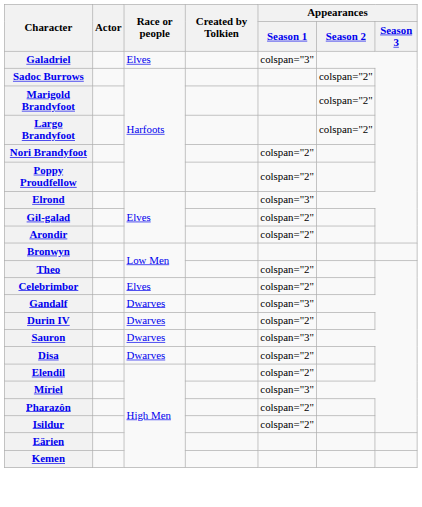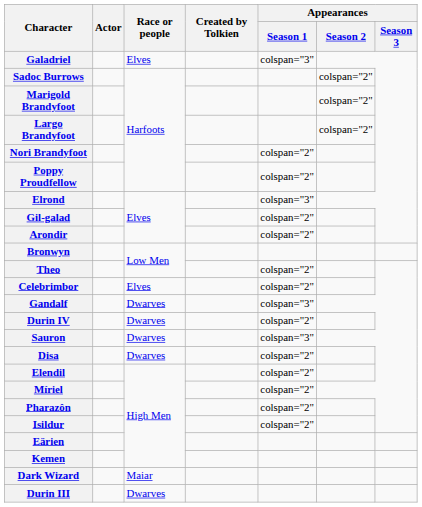(287, 389) colspan="3" -> (287, 389) colspan="2"
+ row: (48, 476)
+ row: (48, 493)
